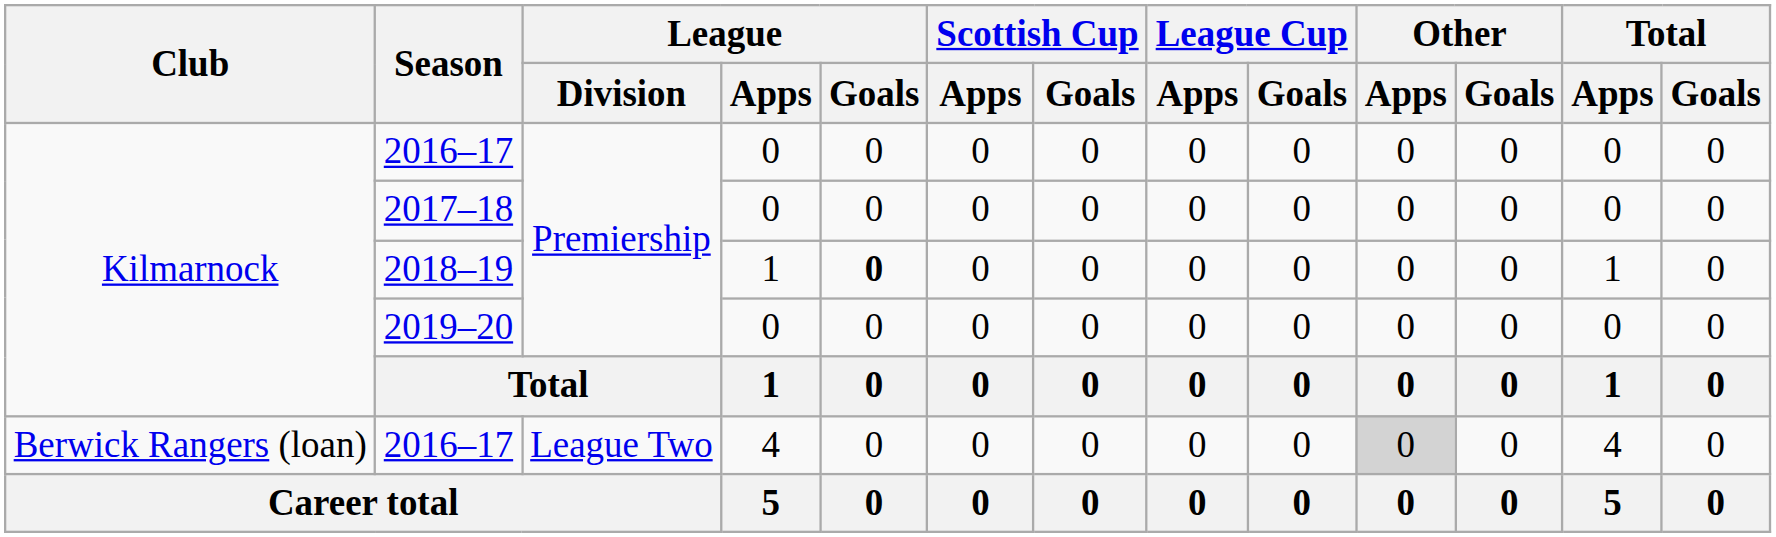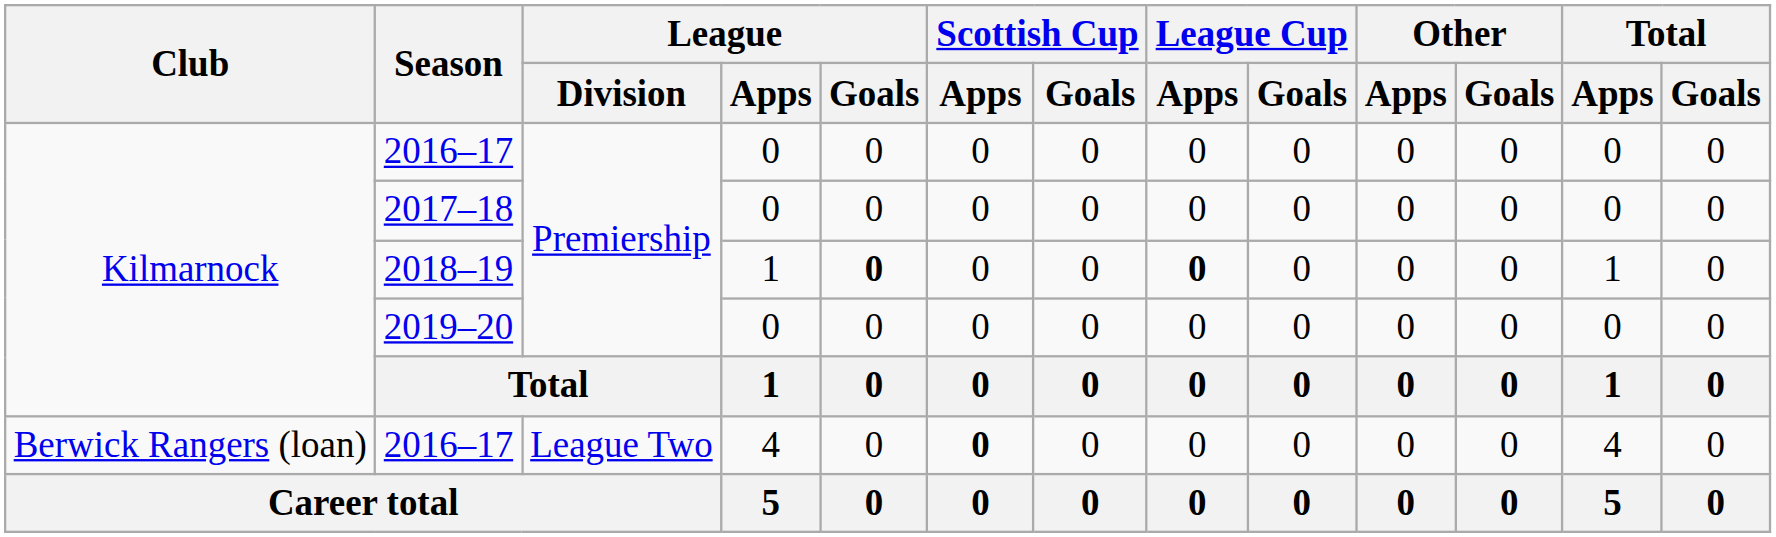(1197, 268) normal -> (1197, 268) bold
(980, 444) normal -> (980, 444) bold
(1406, 444) lightgrey background -> (1406, 444) no background
